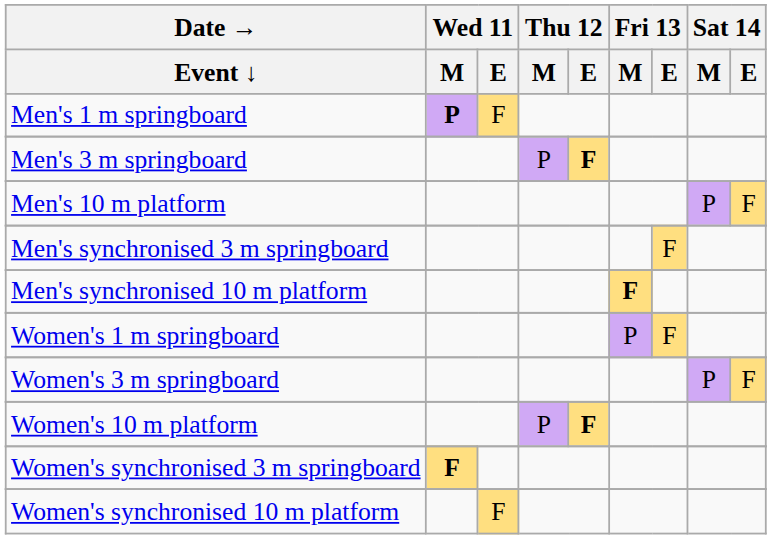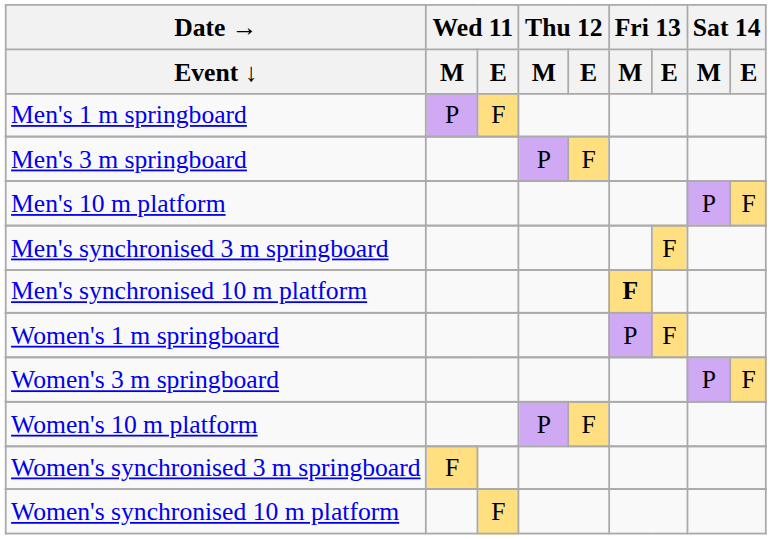(452, 115) bold -> (452, 115) normal
(589, 159) bold -> (589, 159) normal
(589, 423) bold -> (589, 423) normal
(452, 467) bold -> (452, 467) normal
